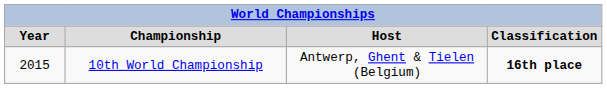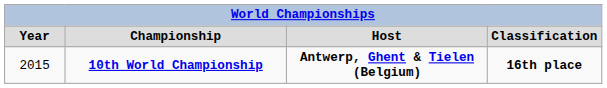(176, 65) normal -> (176, 65) bold
(387, 65) normal -> (387, 65) bold
